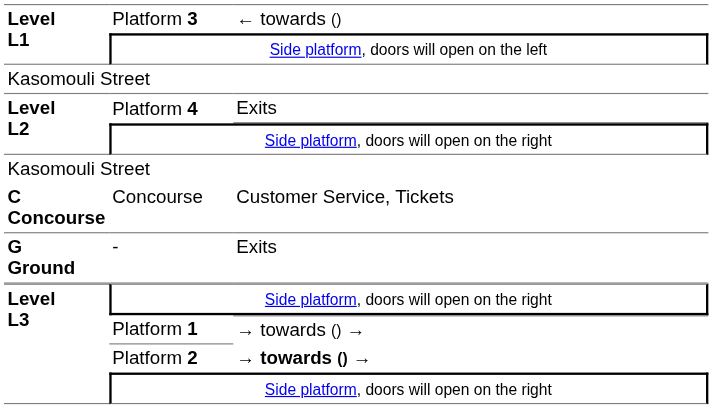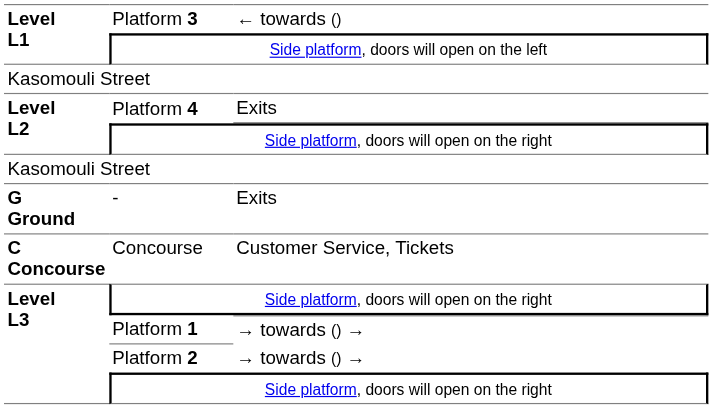rows swapped: (41, 257) <-> (56, 207)
(304, 358) bold -> (301, 358) normal
